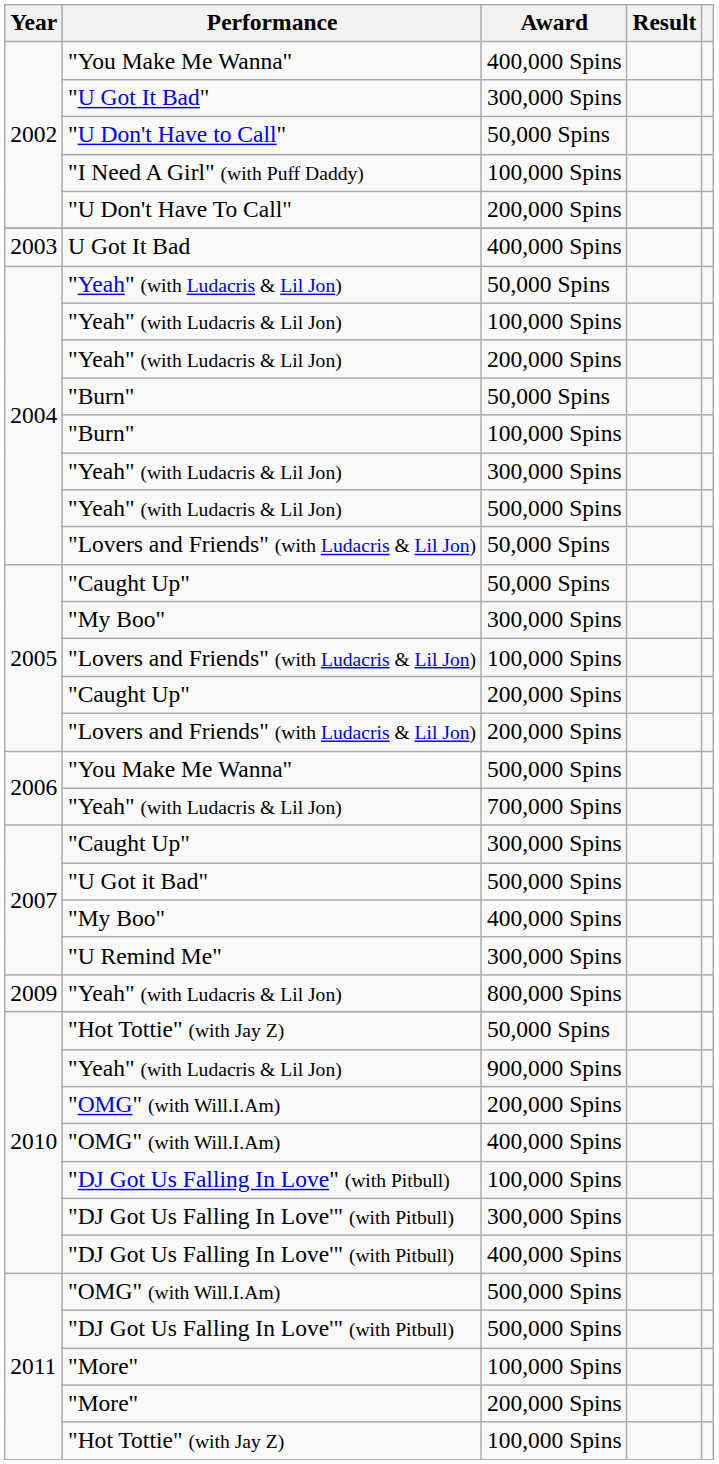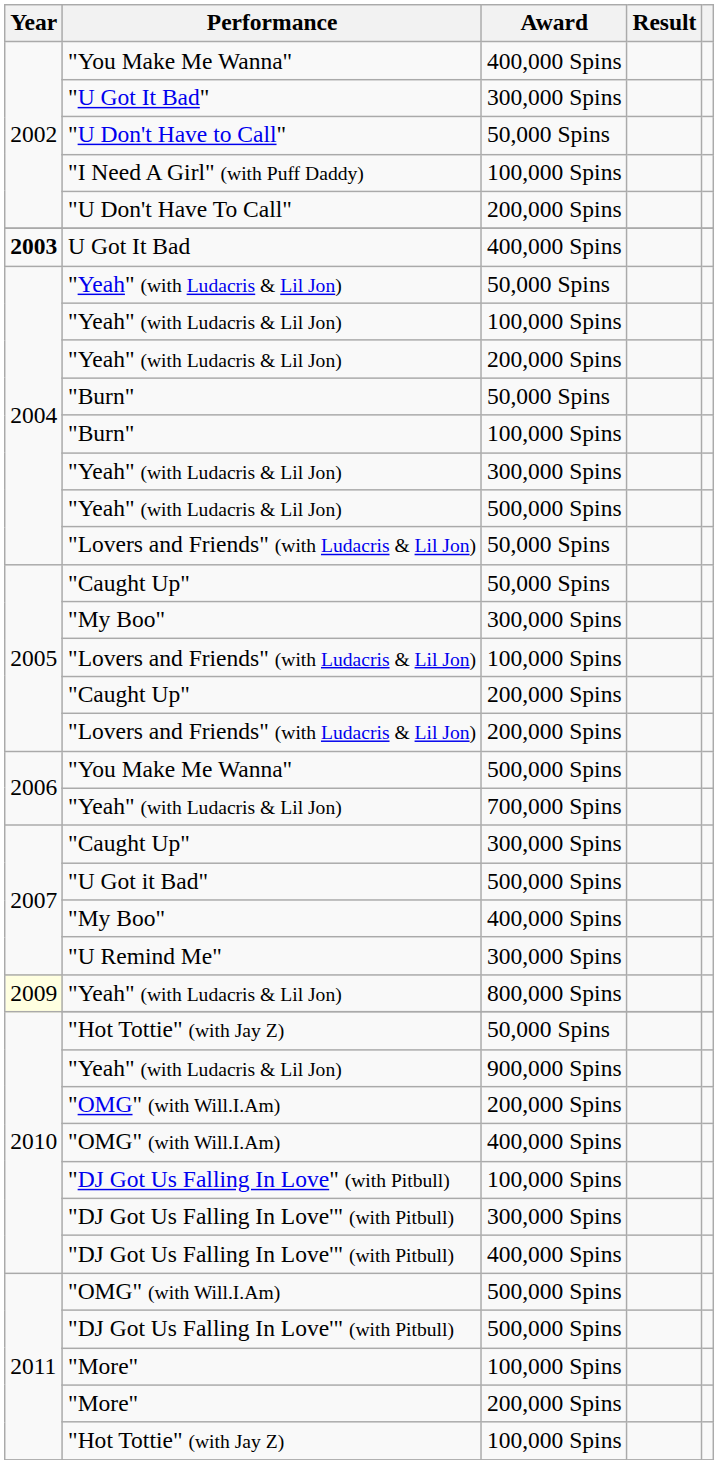(34, 246) normal -> (34, 246) bold
(34, 992) no background -> (34, 992) lightyellow background
